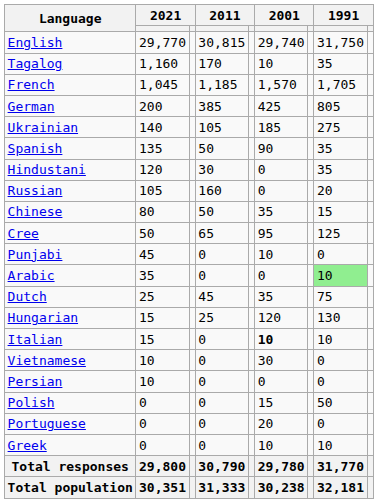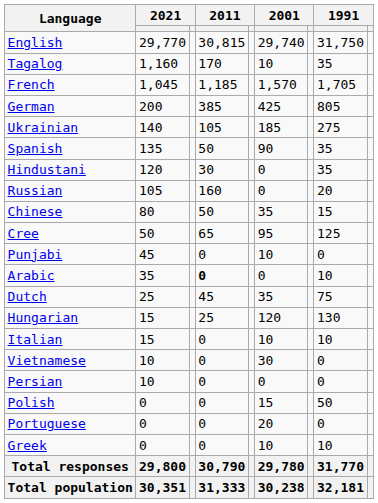(202, 276) normal -> (202, 276) bold
(325, 276) lightgreen background -> (325, 276) no background
(266, 339) bold -> (266, 339) normal
